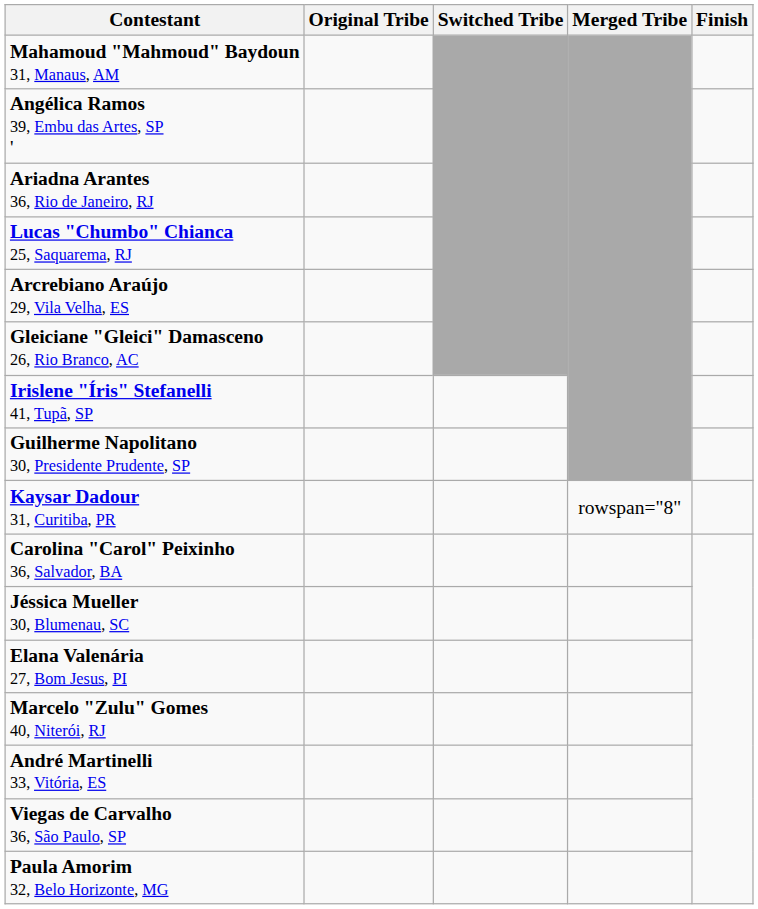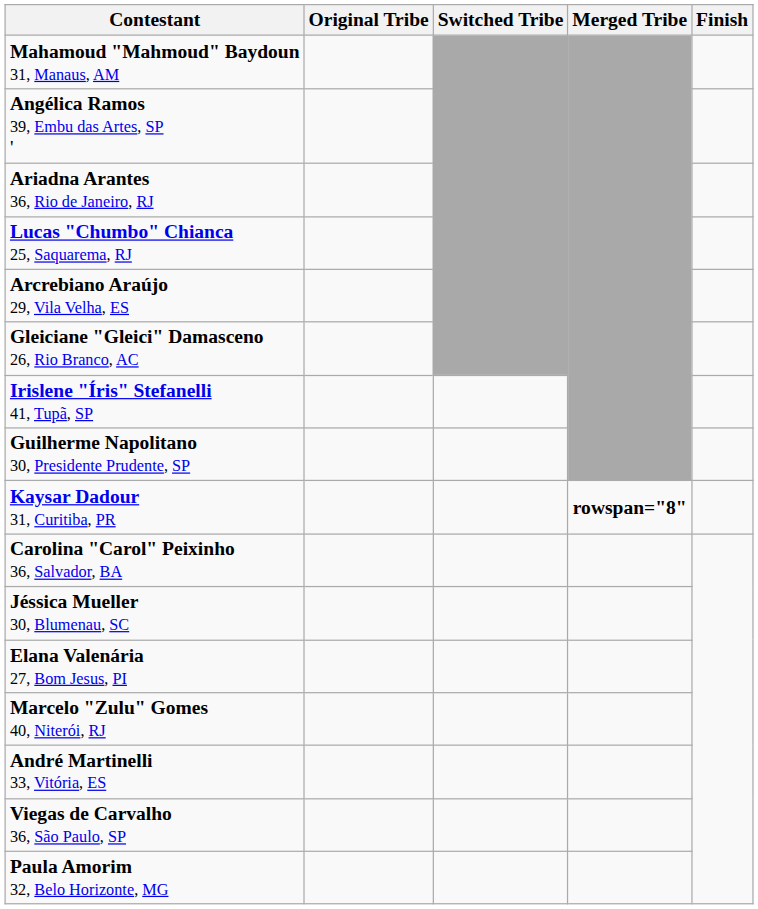(630, 507) normal -> (630, 507) bold
